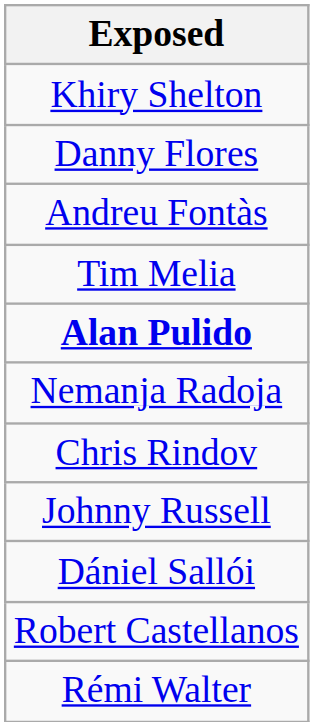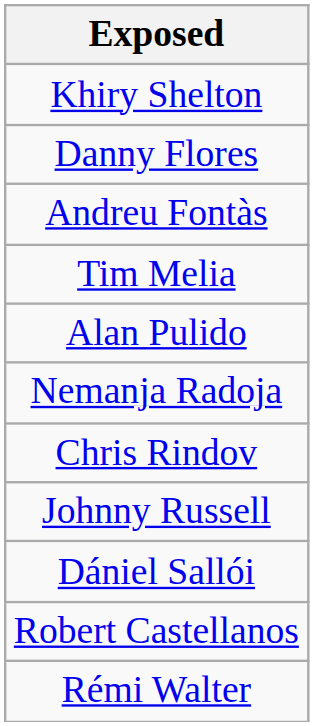(156, 332) bold -> (156, 332) normal
